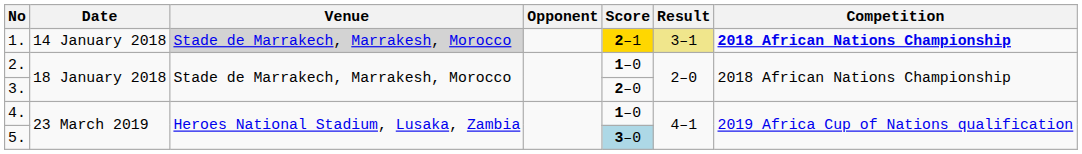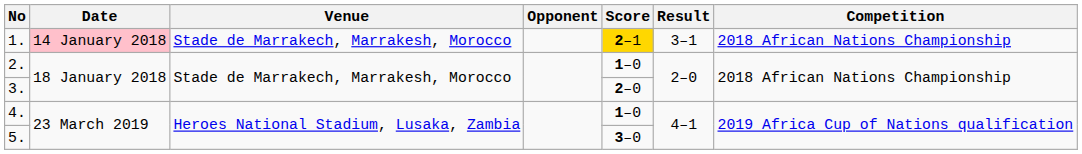(100, 41) no background -> (100, 41) pink background
(342, 41) lightgrey background -> (342, 41) no background
(684, 41) khaki background -> (684, 41) no background
(864, 41) bold -> (864, 41) normal
(628, 137) lightblue background -> (628, 137) no background
